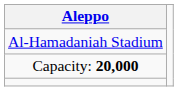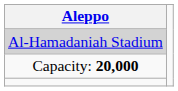(85, 41) no background -> (85, 41) lightgrey background
